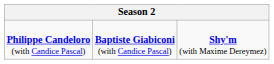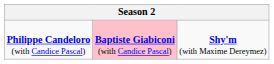(135, 45) no background -> (135, 45) pink background
